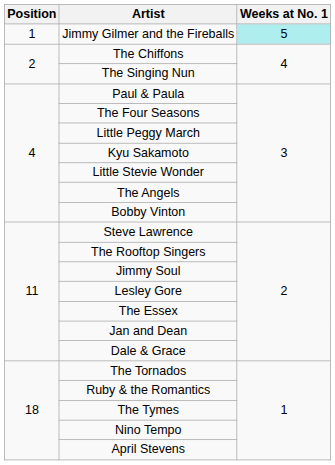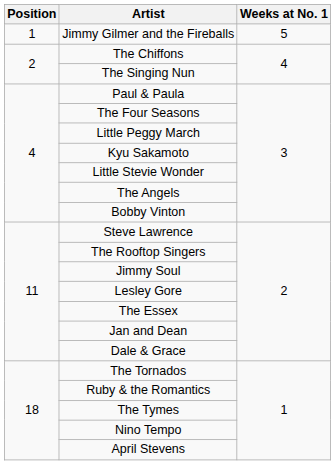(284, 34) paleturquoise background -> (284, 34) no background
